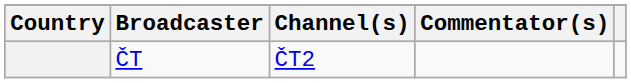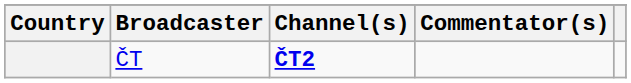(295, 60) normal -> (295, 60) bold
